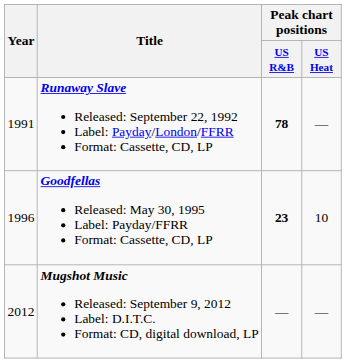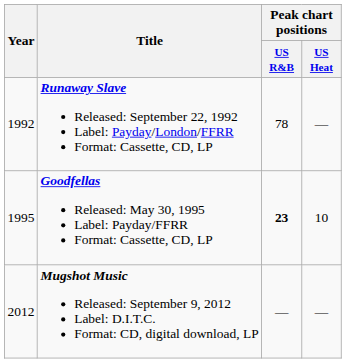(21, 124) 1991 -> (21, 124) 1992
(282, 124) bold -> (282, 124) normal
(21, 217) 1996 -> (21, 217) 1995
